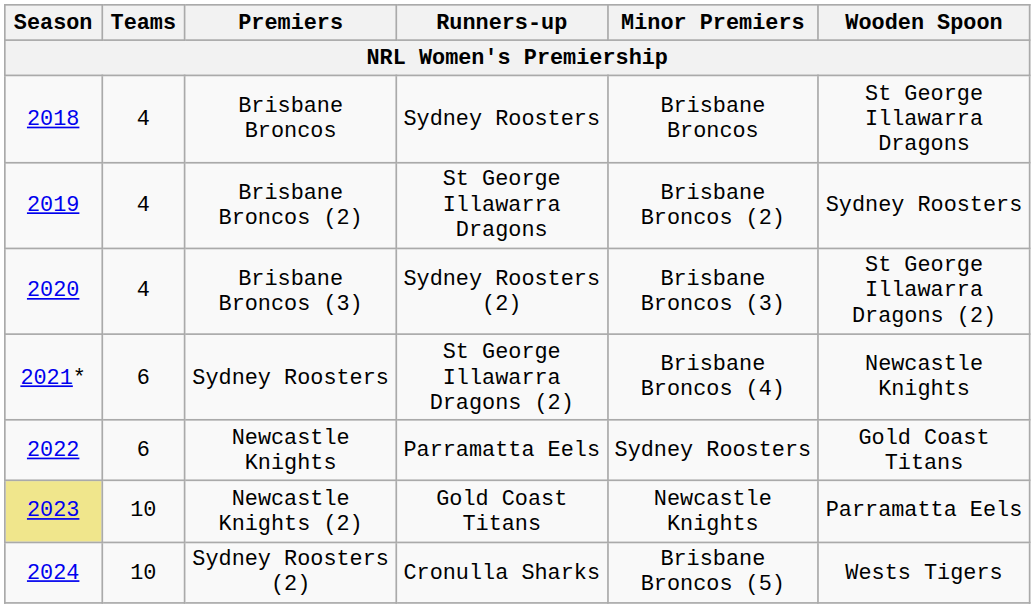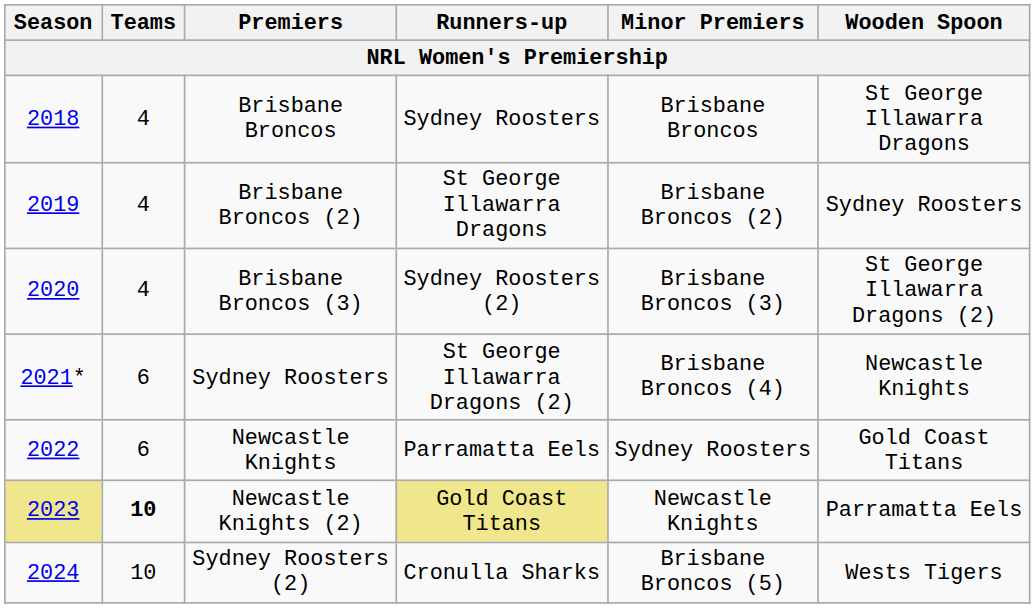(143, 511) normal -> (143, 511) bold
(502, 511) no background -> (502, 511) khaki background
